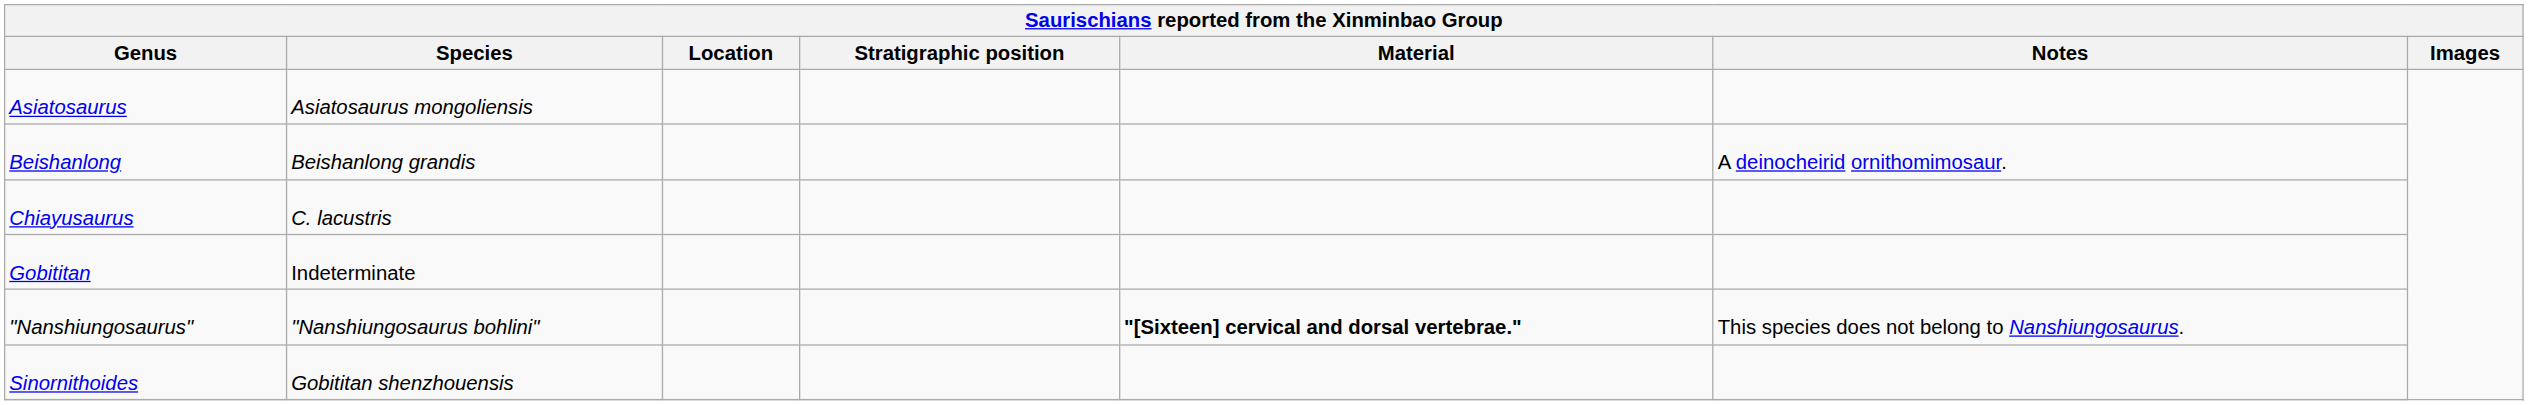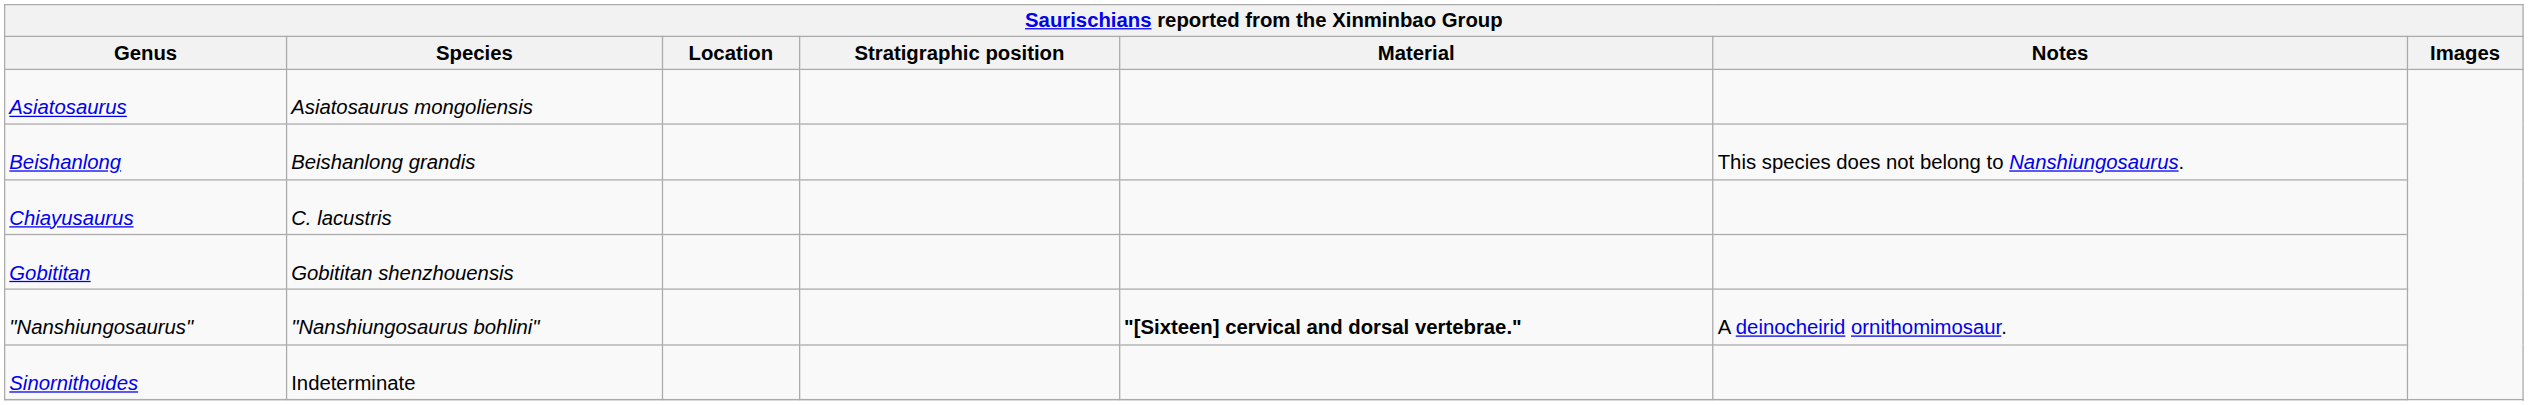(1862, 163) A deinocheirid ornithomimosaur. -> (1951, 163) This species does not belong to Nanshiungosaurus.
(353, 273) Indeterminate -> (402, 273) Gobititan shenzhouensis
(1951, 328) This species does not belong to Nanshiungosaurus. -> (1862, 328) A deinocheirid ornithomimosaur.
(402, 383) Gobititan shenzhouensis -> (353, 383) Indeterminate
